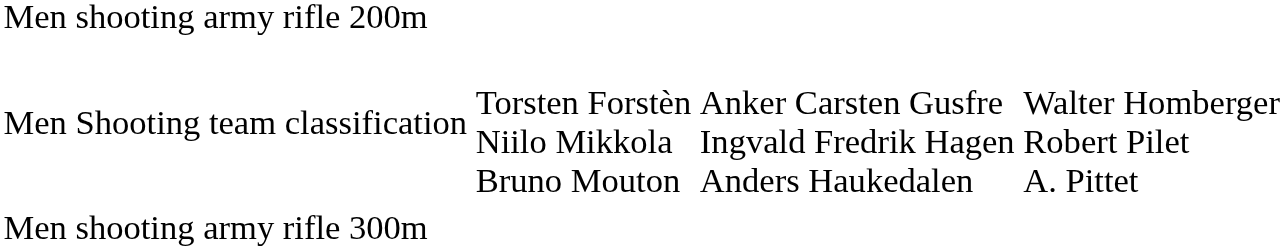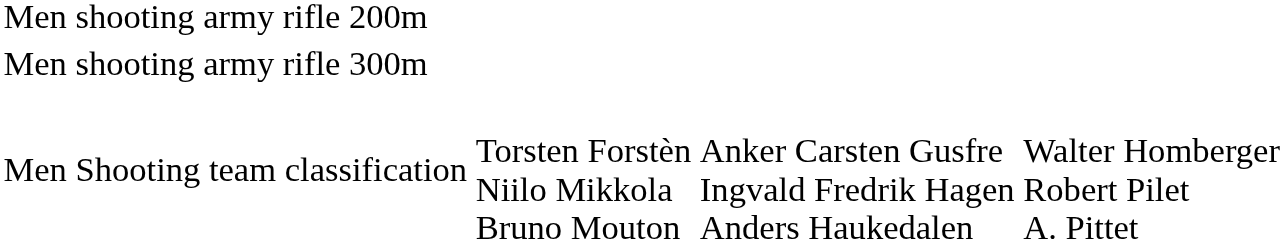rows swapped: (216, 228) <-> (235, 122)
